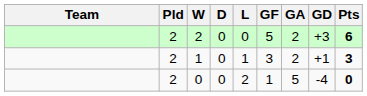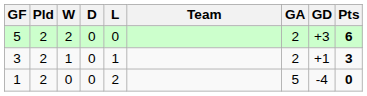columns swapped: (82, 15) <-> (269, 15)
